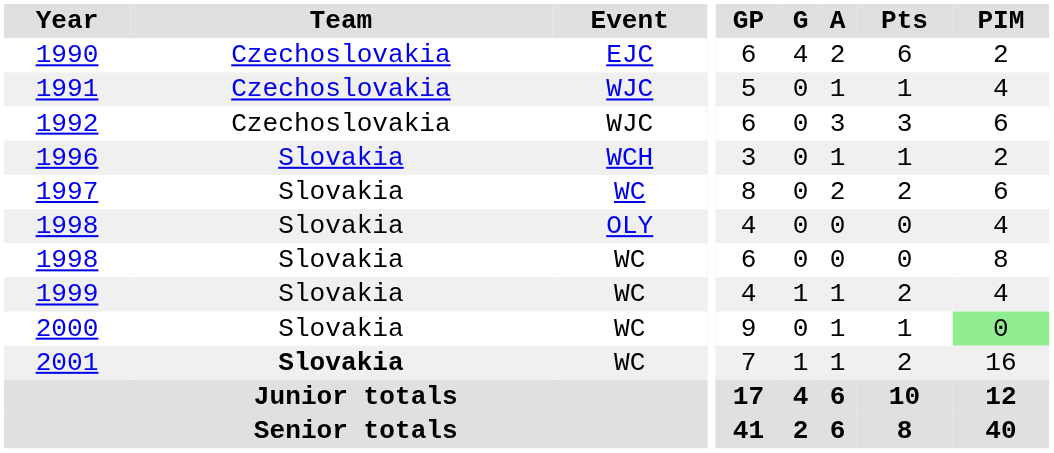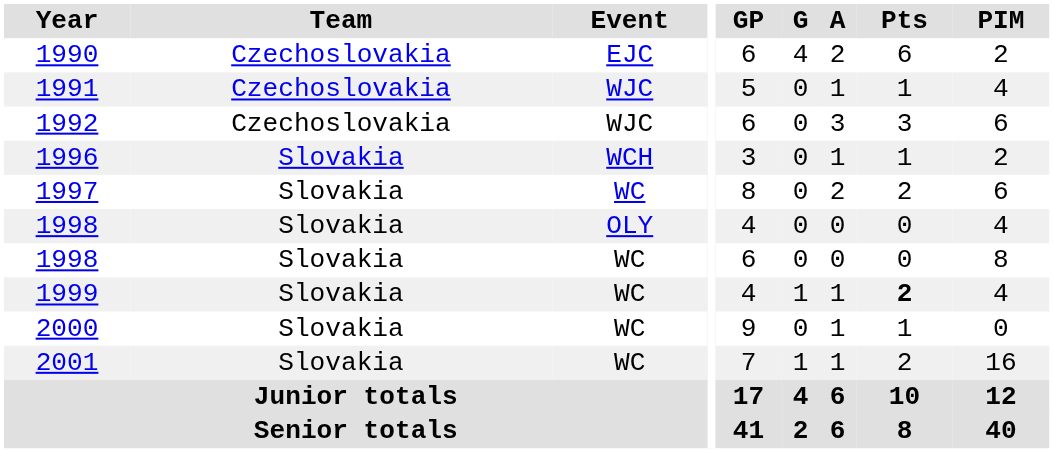(905, 294) normal -> (905, 294) bold
(1001, 329) lightgreen background -> (1001, 329) no background
(341, 363) bold -> (341, 363) normal
